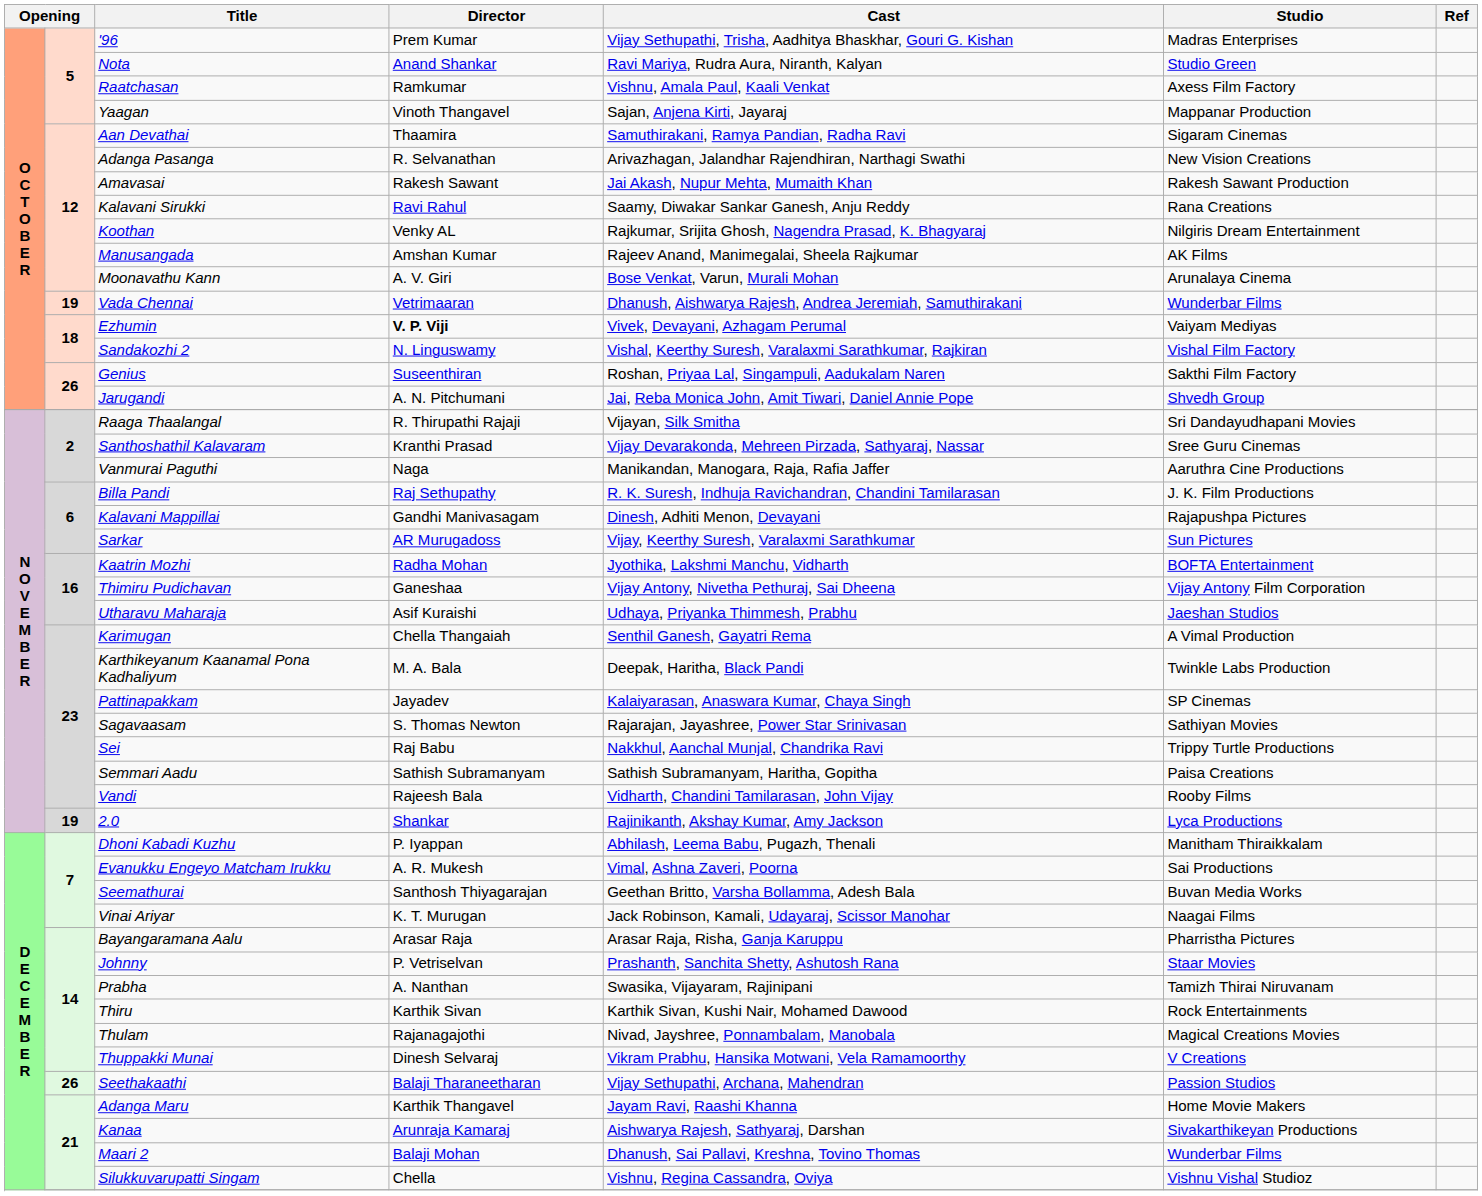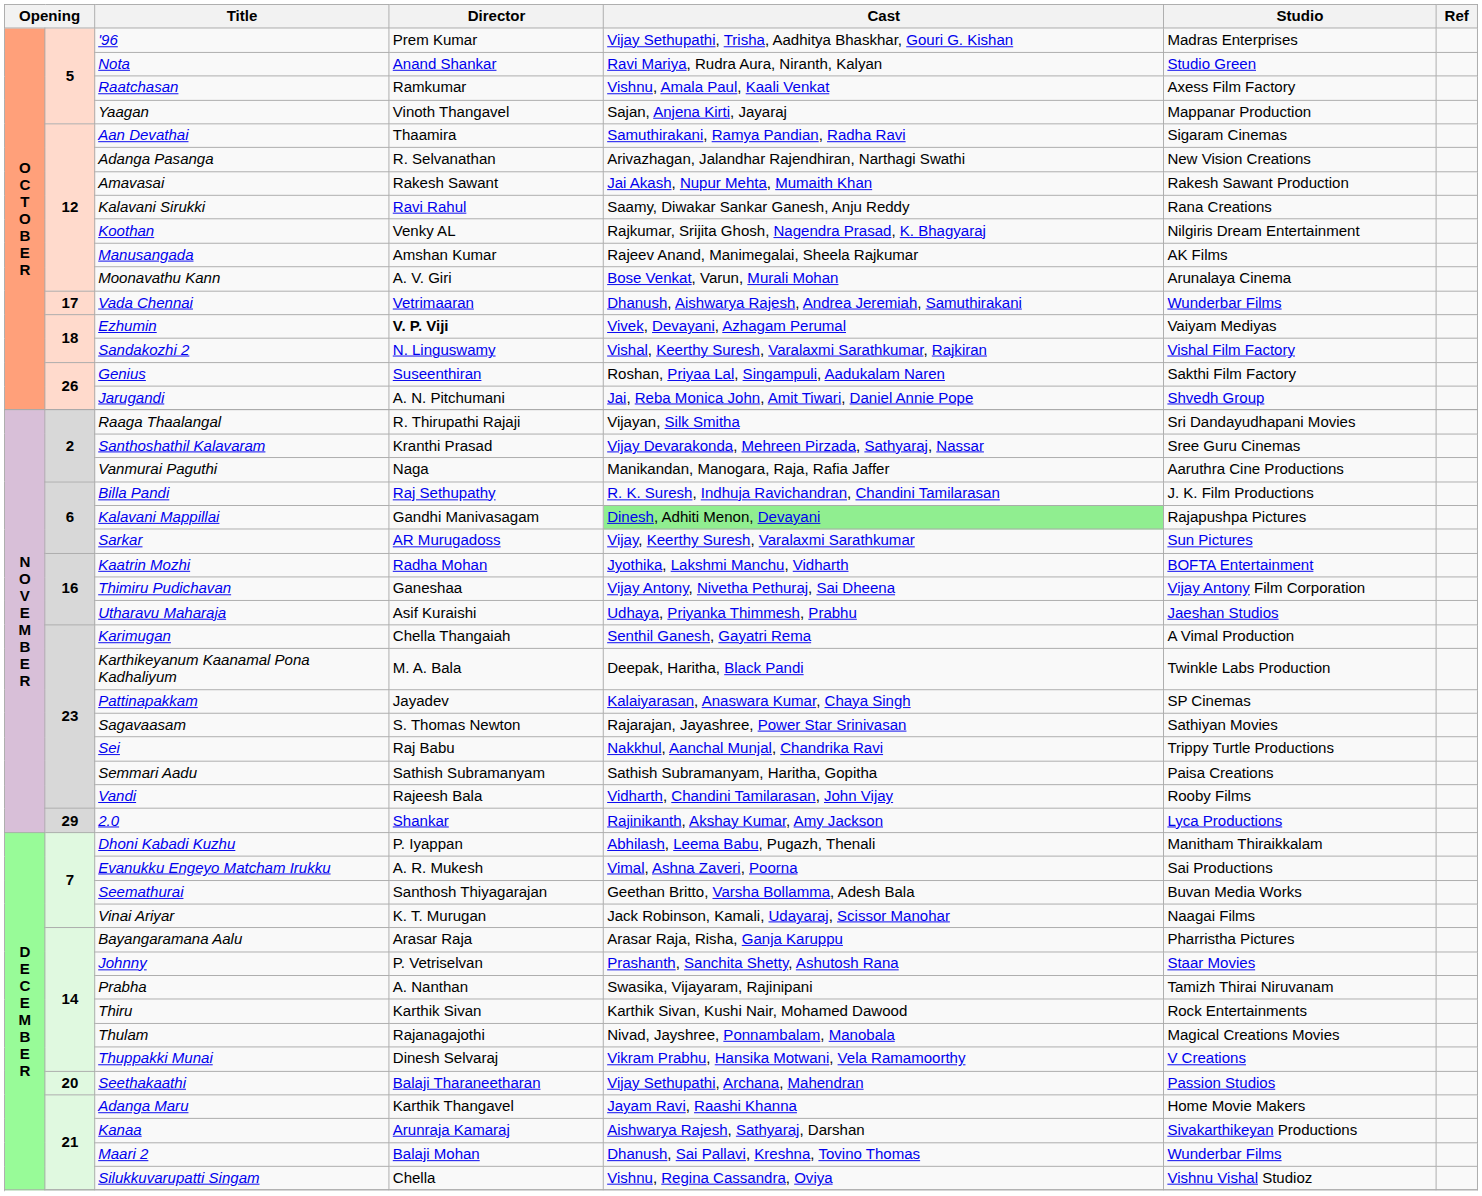(70, 302) 19 -> (70, 302) 17
(714, 517) no background -> (714, 517) lightgreen background
(70, 820) 19 -> (70, 820) 29
(70, 1082) 26 -> (70, 1082) 20
